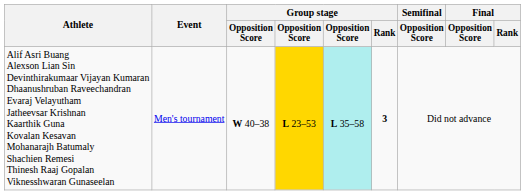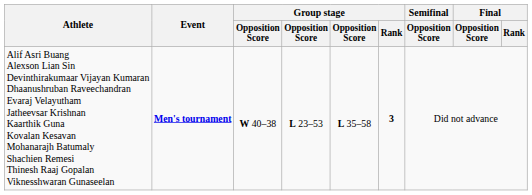(189, 118) normal -> (193, 118) bold
(299, 124) gold background -> (306, 124) no background
(347, 124) paleturquoise background -> (354, 124) no background
